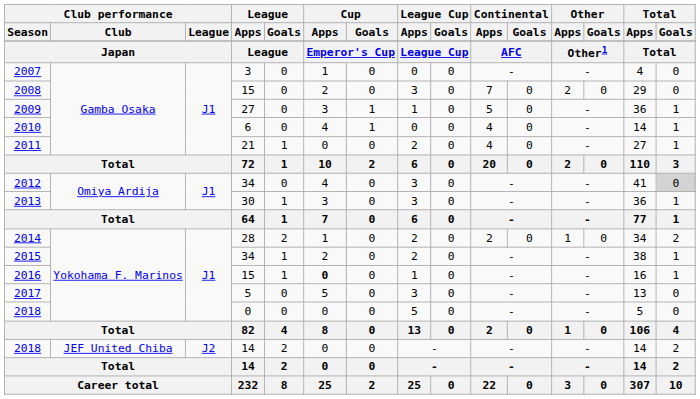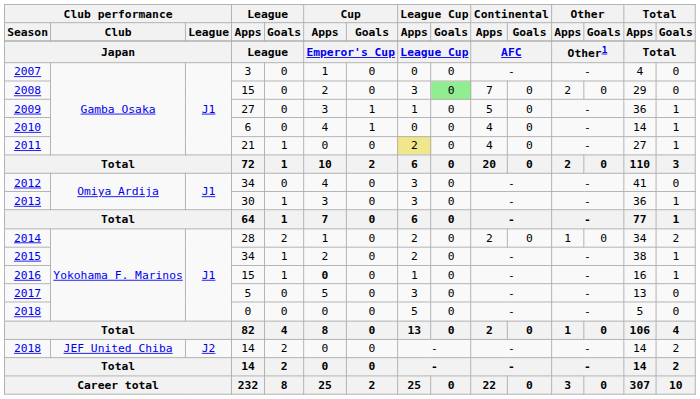(451, 90) no background -> (451, 90) lightgreen background
(414, 146) no background -> (414, 146) khaki background
(676, 182) lightgrey background -> (676, 182) no background
